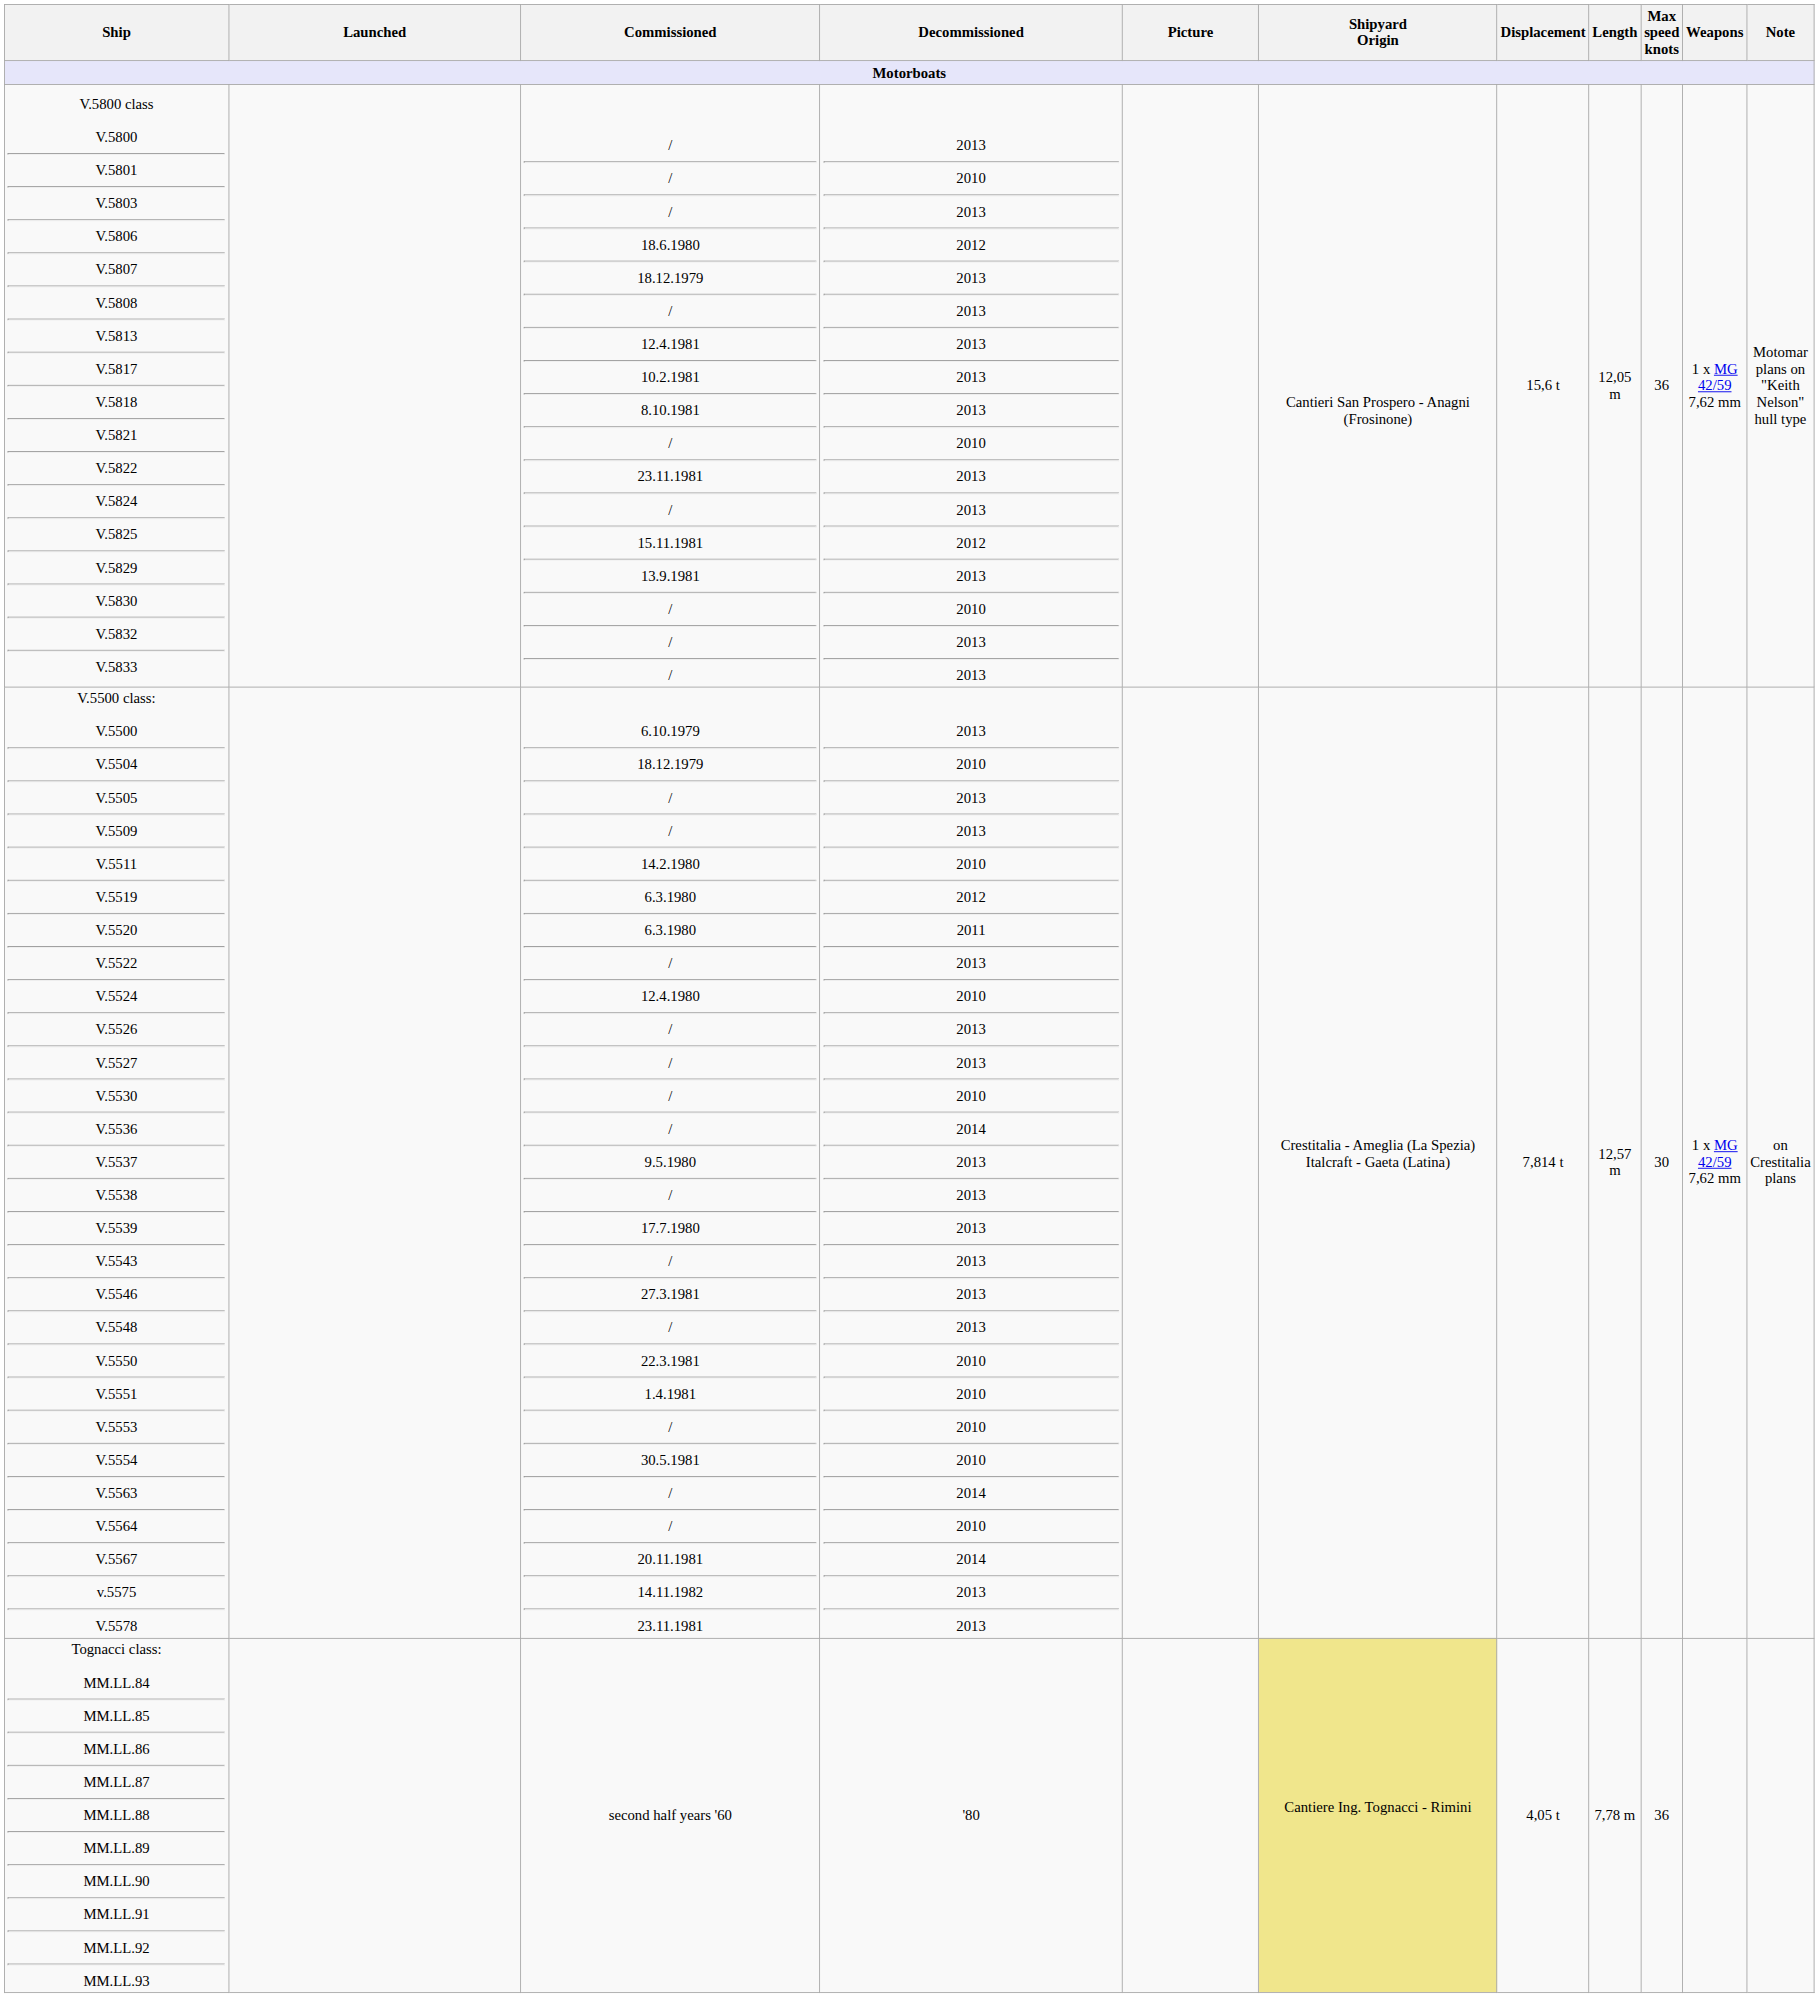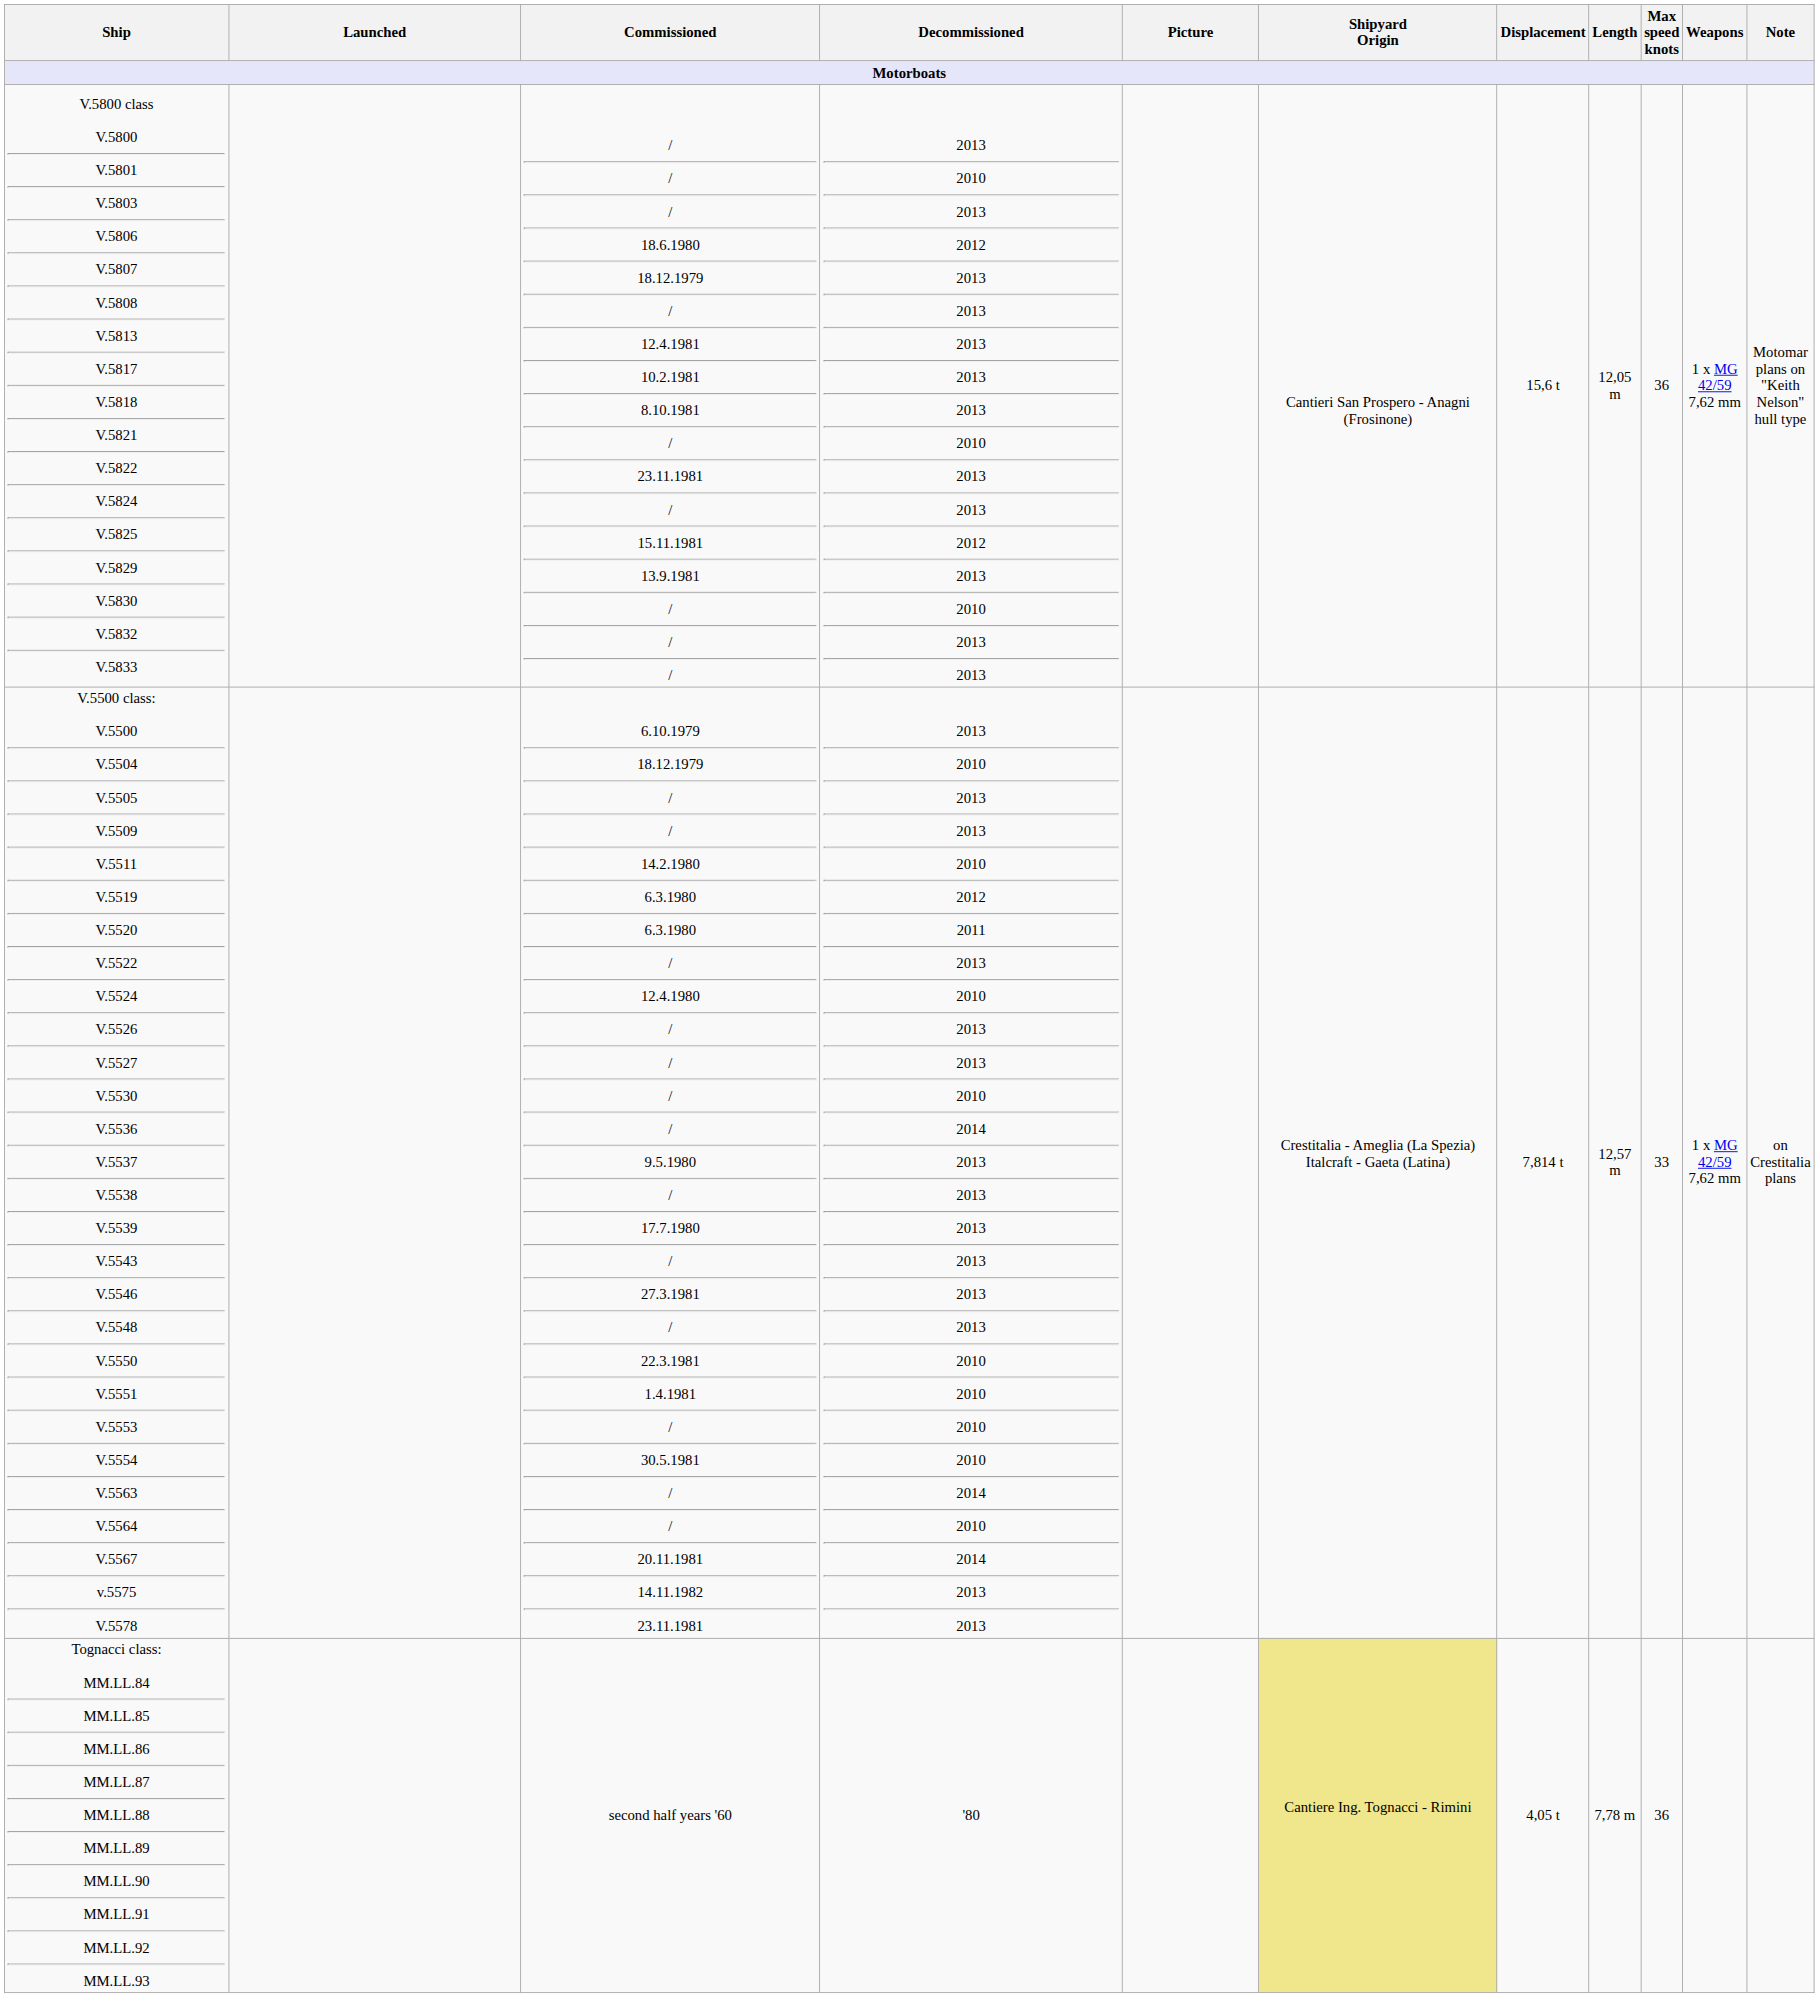(1662, 1162) 30 -> (1662, 1162) 33
